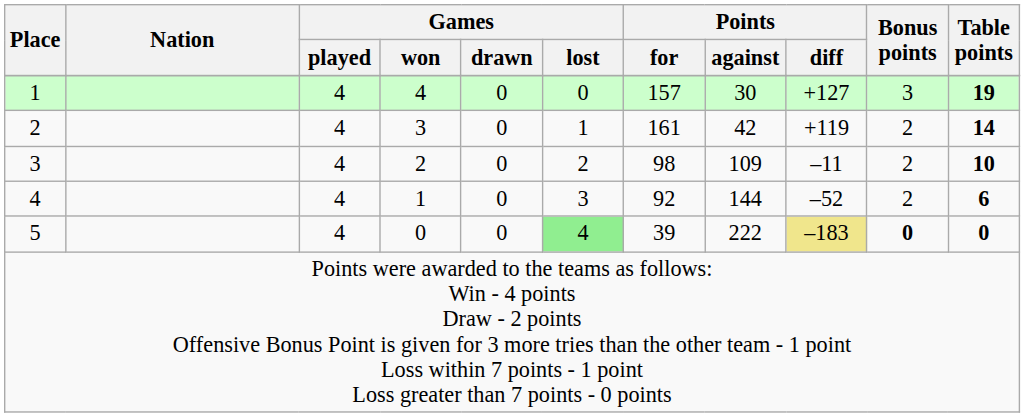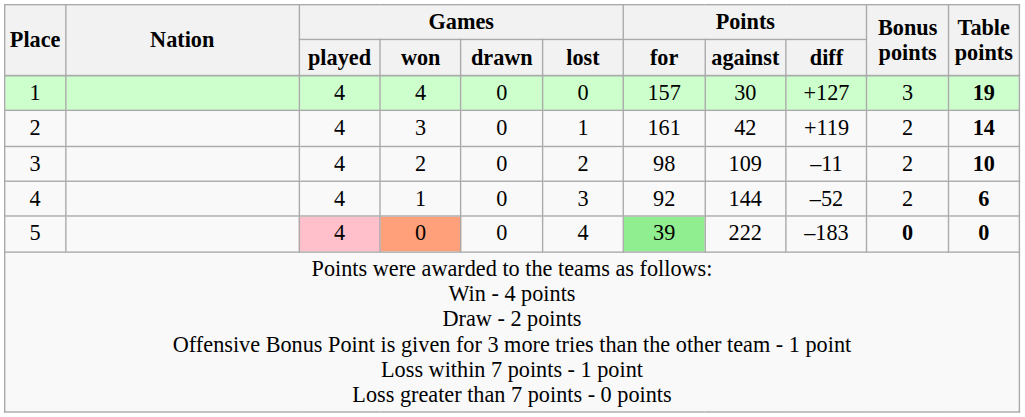(339, 233) no background -> (339, 233) pink background
(421, 233) no background -> (421, 233) lightsalmon background
(583, 233) lightgreen background -> (583, 233) no background
(664, 233) no background -> (664, 233) lightgreen background
(826, 233) khaki background -> (826, 233) no background
